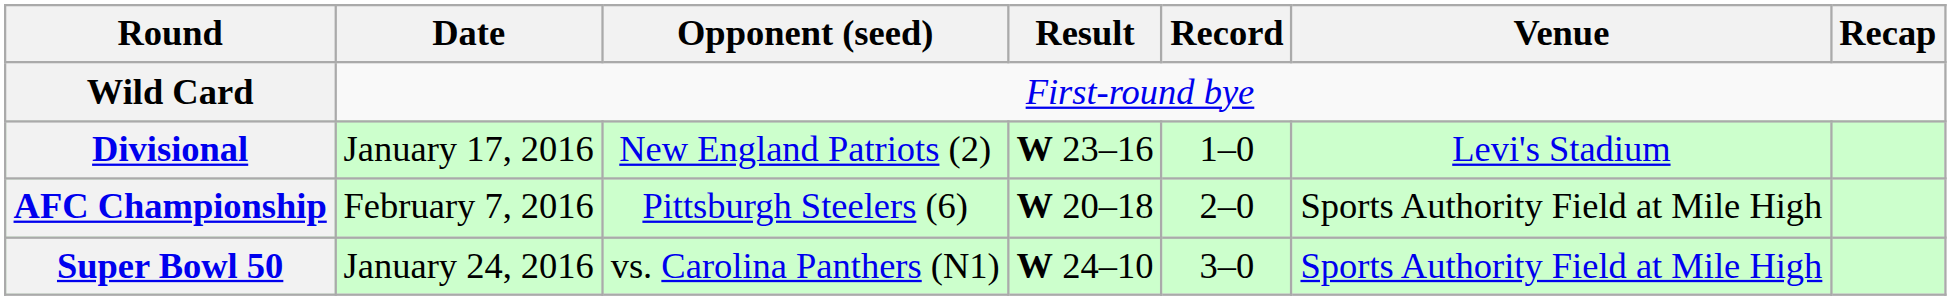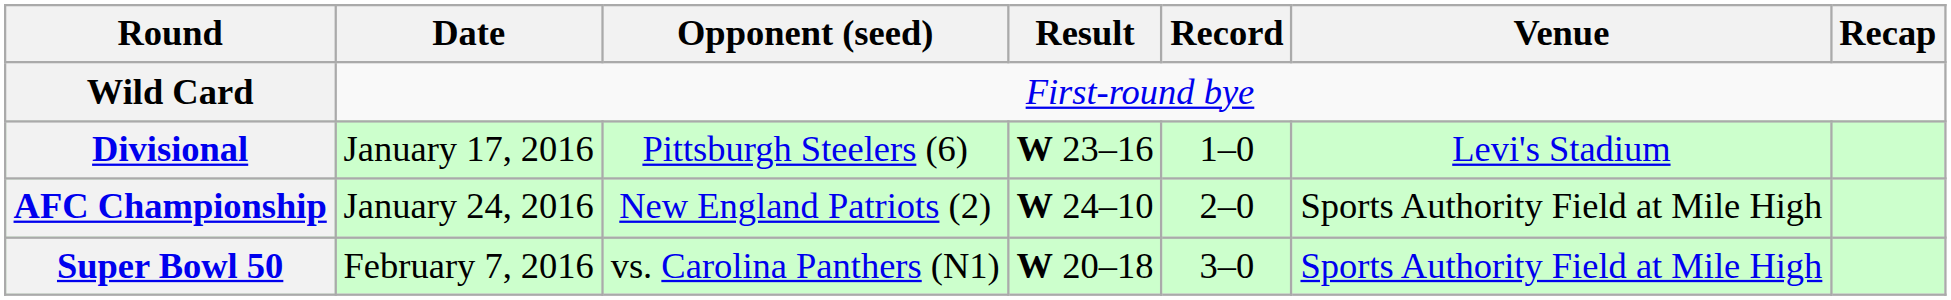(805, 149) New England Patriots (2) -> (805, 149) Pittsburgh Steelers (6)
(469, 206) February 7, 2016 -> (469, 206) January 24, 2016
(805, 206) Pittsburgh Steelers (6) -> (805, 206) New England Patriots (2)
(1085, 206) W 20–18 -> (1085, 206) W 24–10
(469, 264) January 24, 2016 -> (469, 264) February 7, 2016
(1085, 264) W 24–10 -> (1085, 264) W 20–18
